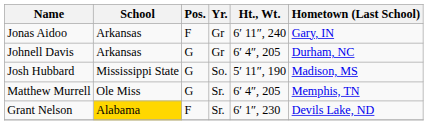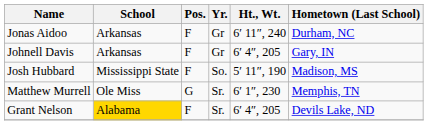(313, 33) Gary, IN -> (323, 33) Durham, NC
(189, 52) G -> (188, 52) F
(323, 52) Durham, NC -> (313, 52) Gary, IN
(189, 71) G -> (188, 71) F
(257, 91) 6′ 4″, 205 -> (257, 91) 6′ 1″, 230
(257, 110) 6′ 1″, 230 -> (257, 110) 6′ 4″, 205
